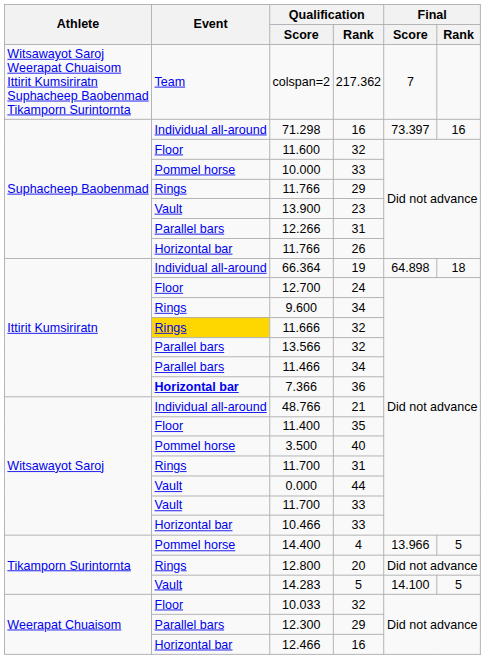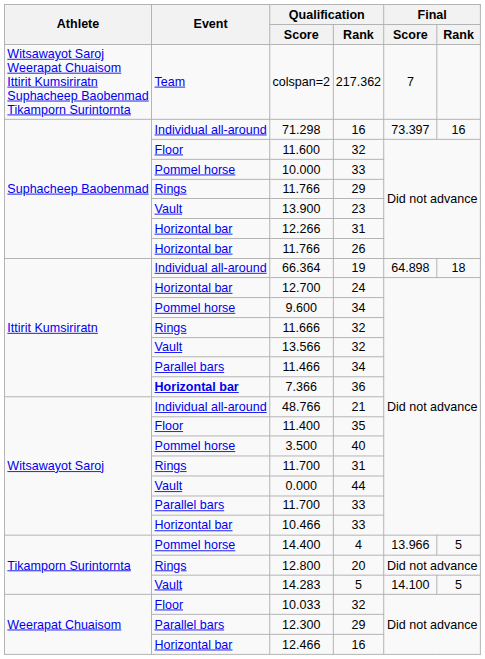(189, 229) Parallel bars -> (194, 229) Horizontal bar
(169, 288) Floor -> (194, 288) Horizontal bar
(171, 308) Rings -> (195, 308) Pommel horse
(171, 328) gold background -> (171, 328) no background
(189, 347) Parallel bars -> (168, 347) Vault
(168, 506) Vault -> (189, 506) Parallel bars
